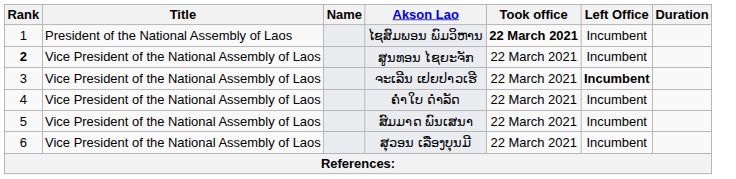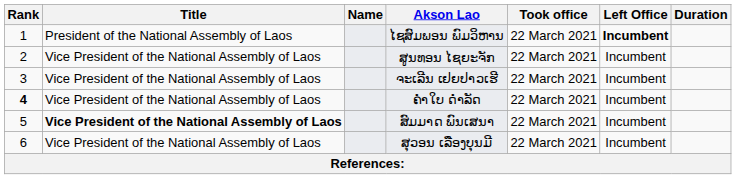(534, 35) bold -> (554, 35) normal
(617, 35) normal -> (636, 35) bold
(23, 57) bold -> (23, 57) normal
(617, 78) bold -> (636, 78) normal
(23, 99) normal -> (23, 99) bold
(183, 121) normal -> (193, 121) bold
